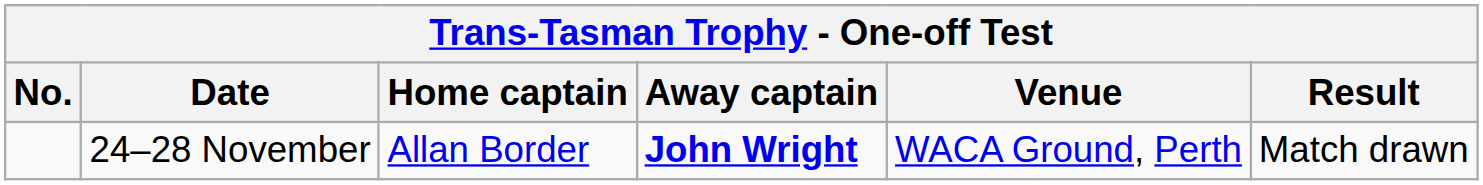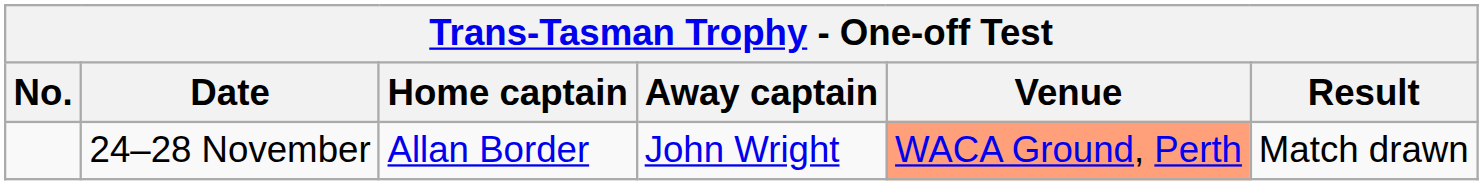(751, 149) bold -> (742, 149) normal
(1069, 149) no background -> (1069, 149) lightsalmon background
